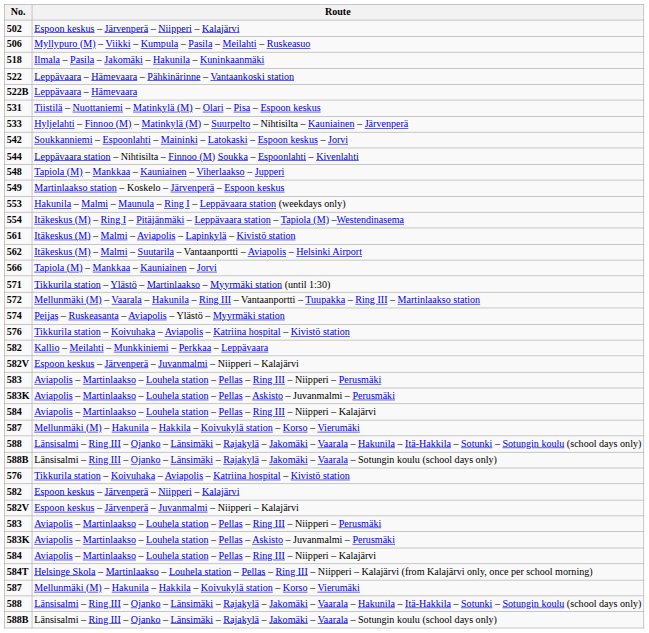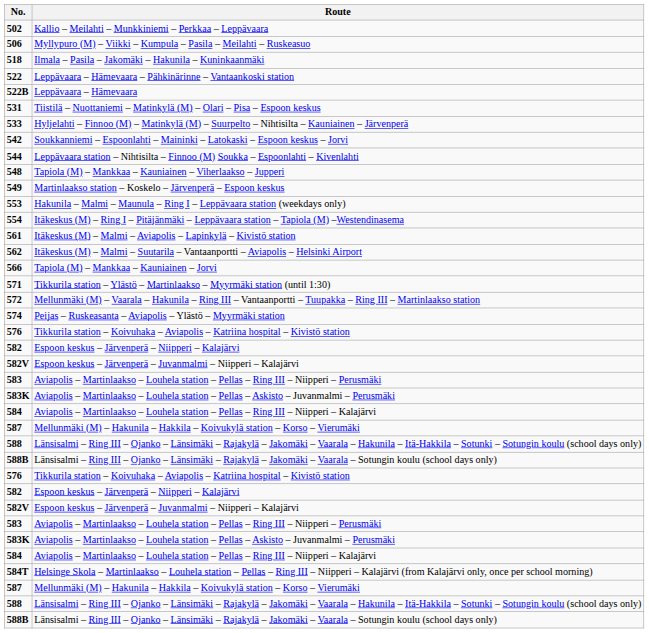(137, 28) Espoon keskus – Järvenperä – Niipperi – Kalajärvi -> (151, 28) Kallio – Meilahti – Munkkiniemi – Perkkaa – Leppävaara
(151, 348) Kallio – Meilahti – Munkkiniemi – Perkkaa – Leppävaara -> (137, 348) Espoon keskus – Järvenperä – Niipperi – Kalajärvi
